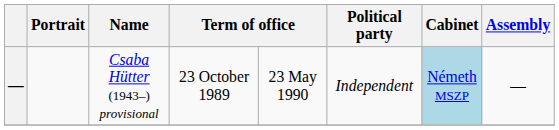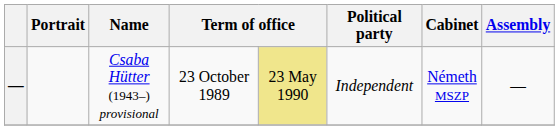(293, 85) no background -> (293, 85) khaki background
(452, 85) lightblue background -> (452, 85) no background
